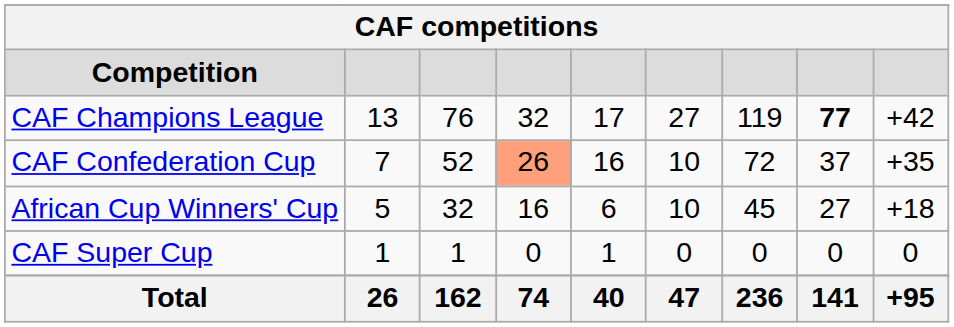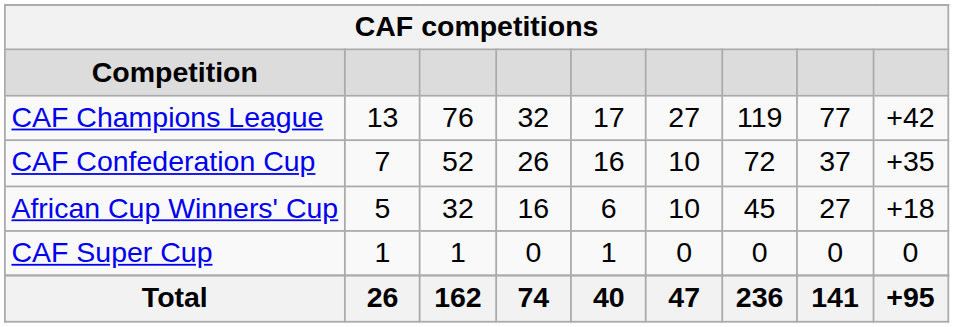(835, 117) bold -> (835, 117) normal
(533, 162) lightsalmon background -> (533, 162) no background
